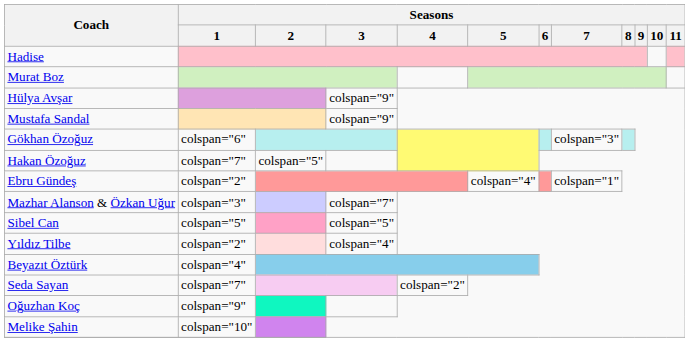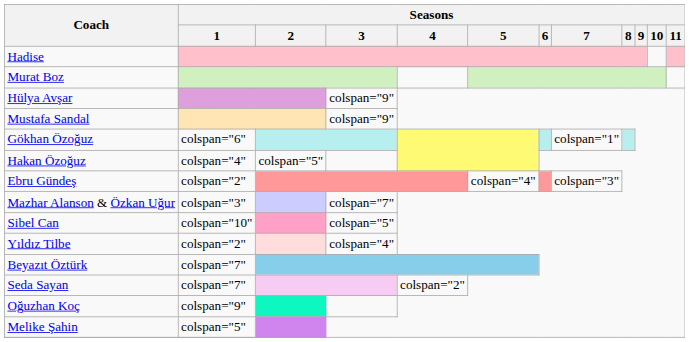(587, 139) colspan="3" -> (587, 139) colspan="1"
(213, 160) colspan="7" -> (213, 160) colspan="4"
(587, 181) colspan="1" -> (587, 181) colspan="3"
(213, 222) colspan="5" -> (217, 222) colspan="10"
(213, 264) colspan="4" -> (213, 264) colspan="7"
(217, 327) colspan="10" -> (213, 327) colspan="5"
